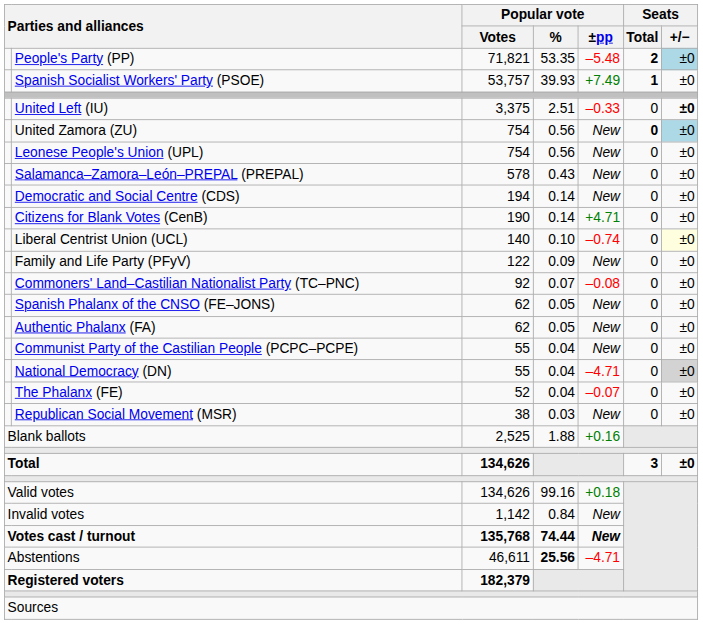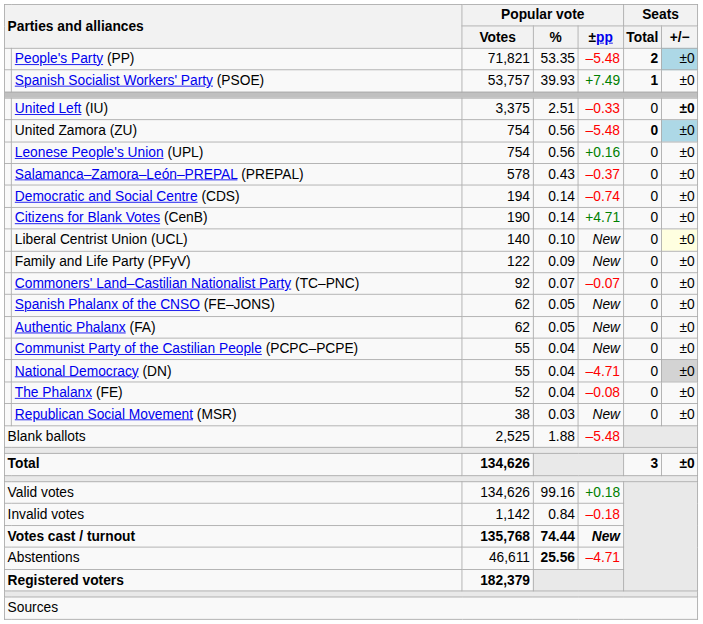(606, 130) New -> (603, 130) –5.48
(606, 152) New -> (603, 152) +0.16
(606, 174) New -> (603, 174) –0.37
(606, 196) New -> (603, 196) –0.74
(603, 239) –0.74 -> (606, 239) New
(603, 283) –0.08 -> (603, 283) –0.07
(603, 392) –0.07 -> (603, 392) –0.08
(603, 436) +0.16 -> (603, 436) –5.48
(606, 514) New -> (603, 514) –0.18
